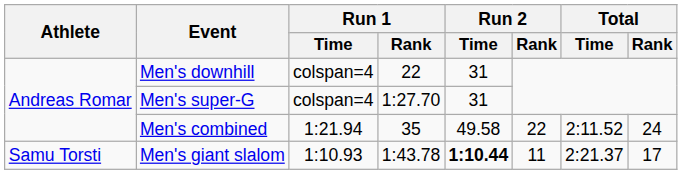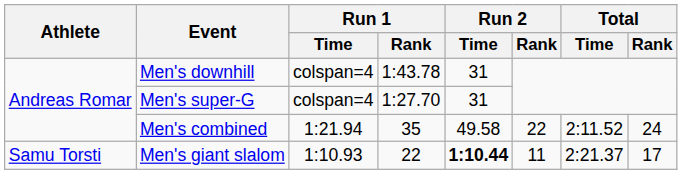(411, 73) 22 -> (411, 73) 1:43.78
(411, 156) 1:43.78 -> (411, 156) 22
